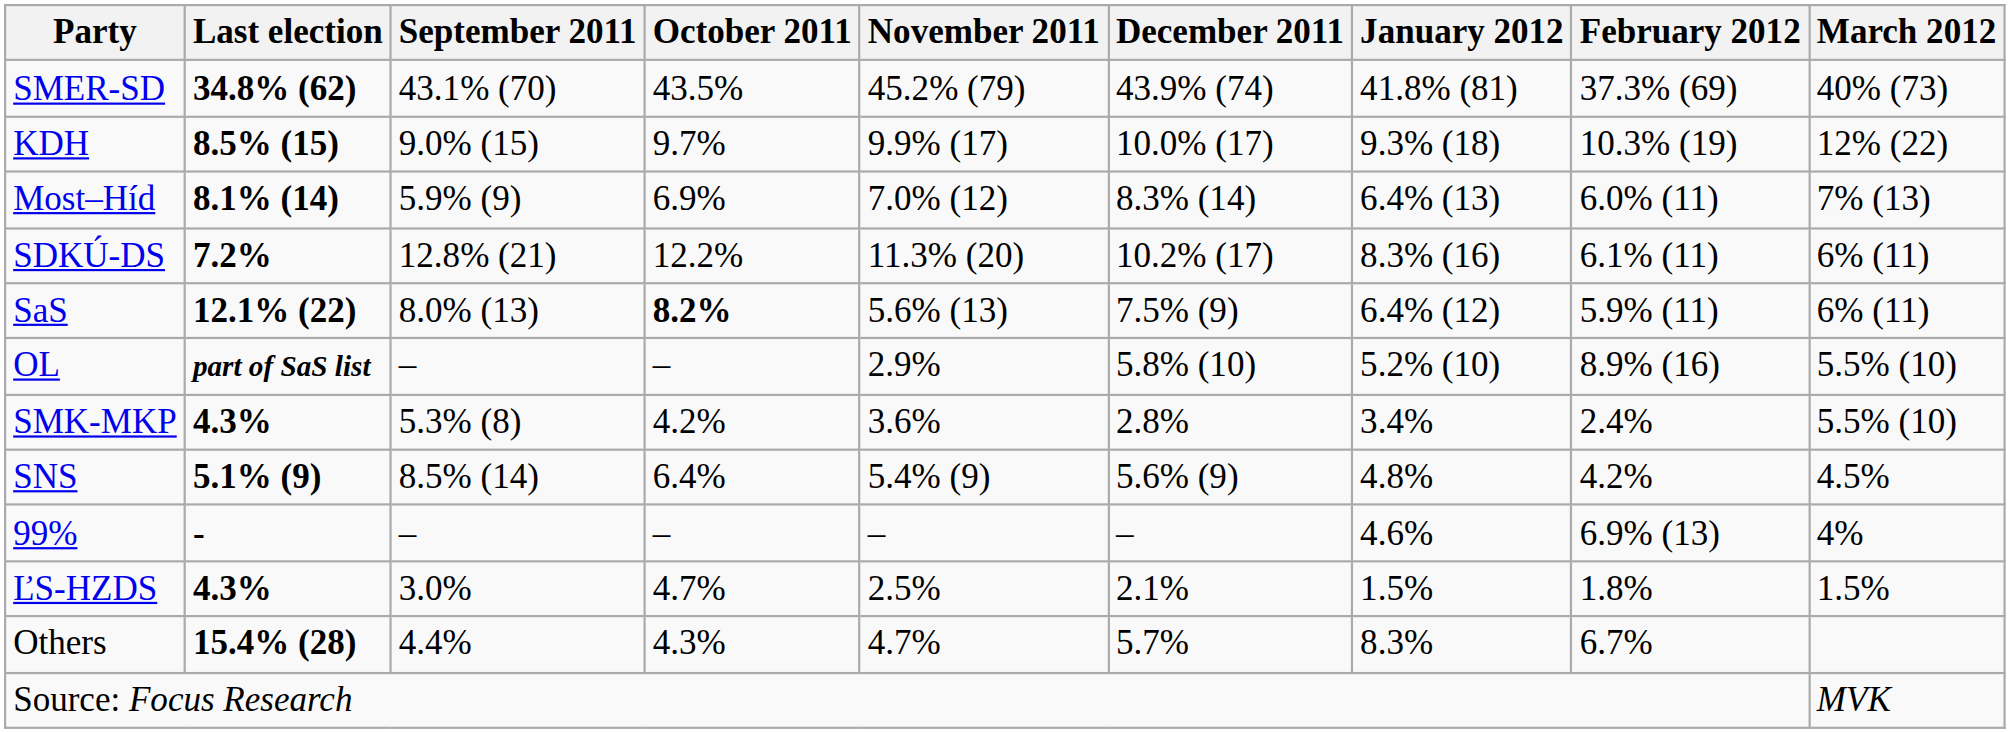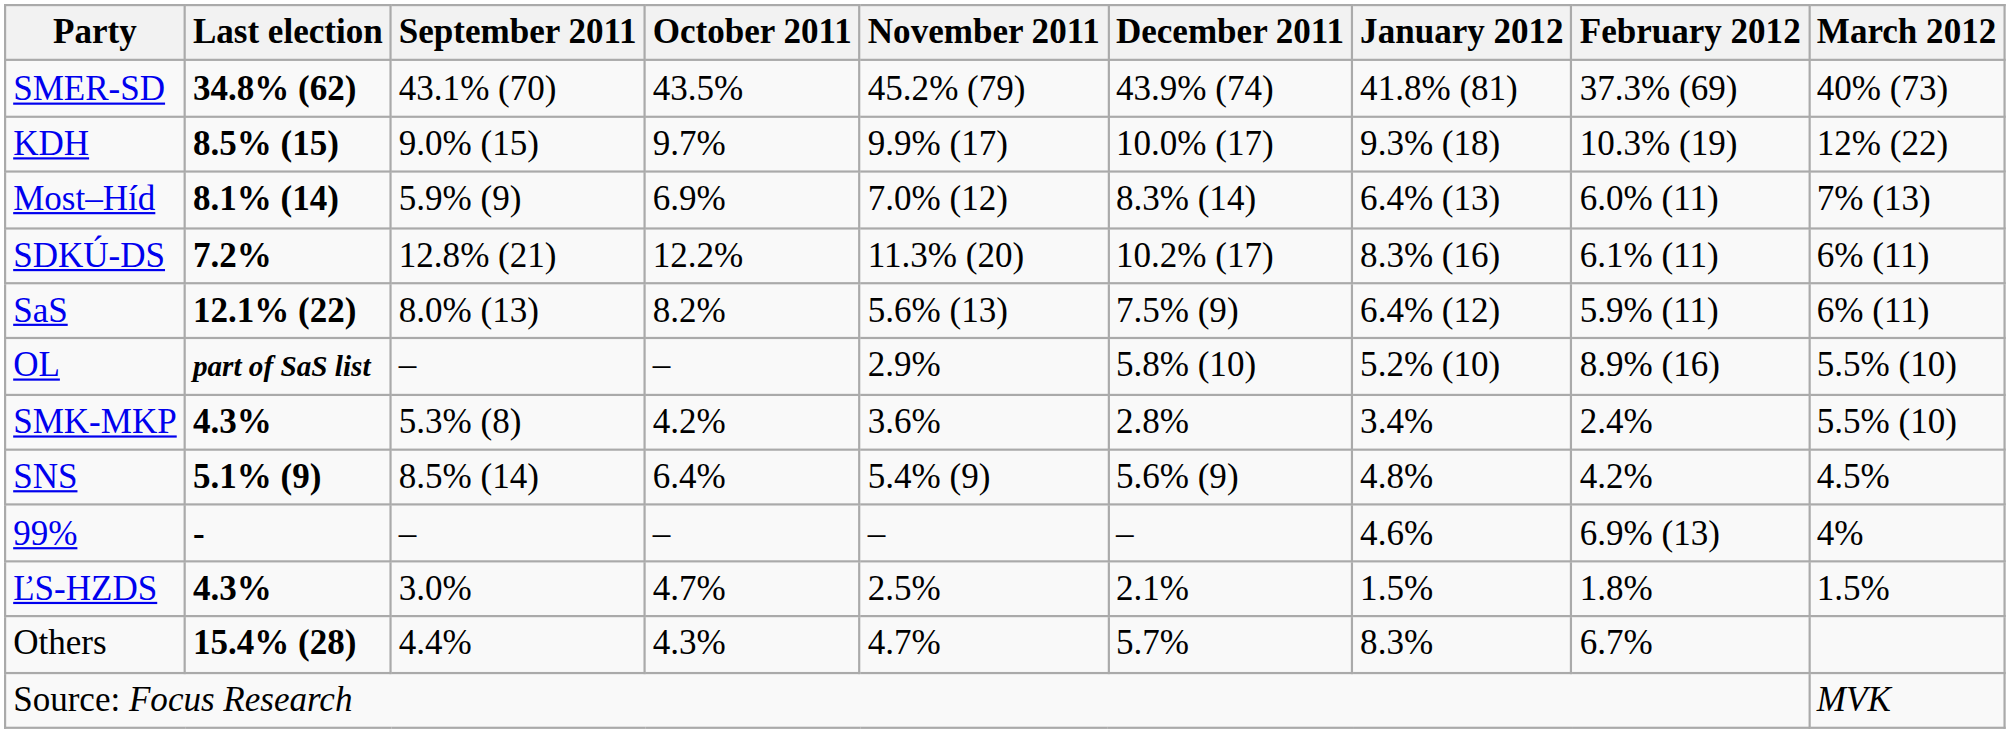(692, 310) bold -> (689, 310) normal
